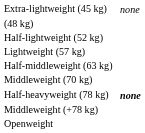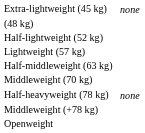(130, 95) bold -> (130, 95) normal
